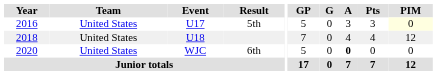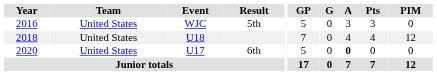(195, 24) U17 -> (195, 24) WJC
(411, 24) lightyellow background -> (411, 24) no background
(195, 51) WJC -> (195, 51) U17
